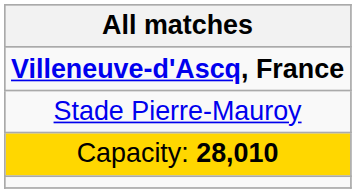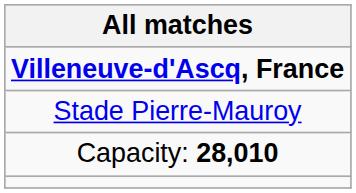(178, 153) gold background -> (178, 153) no background
